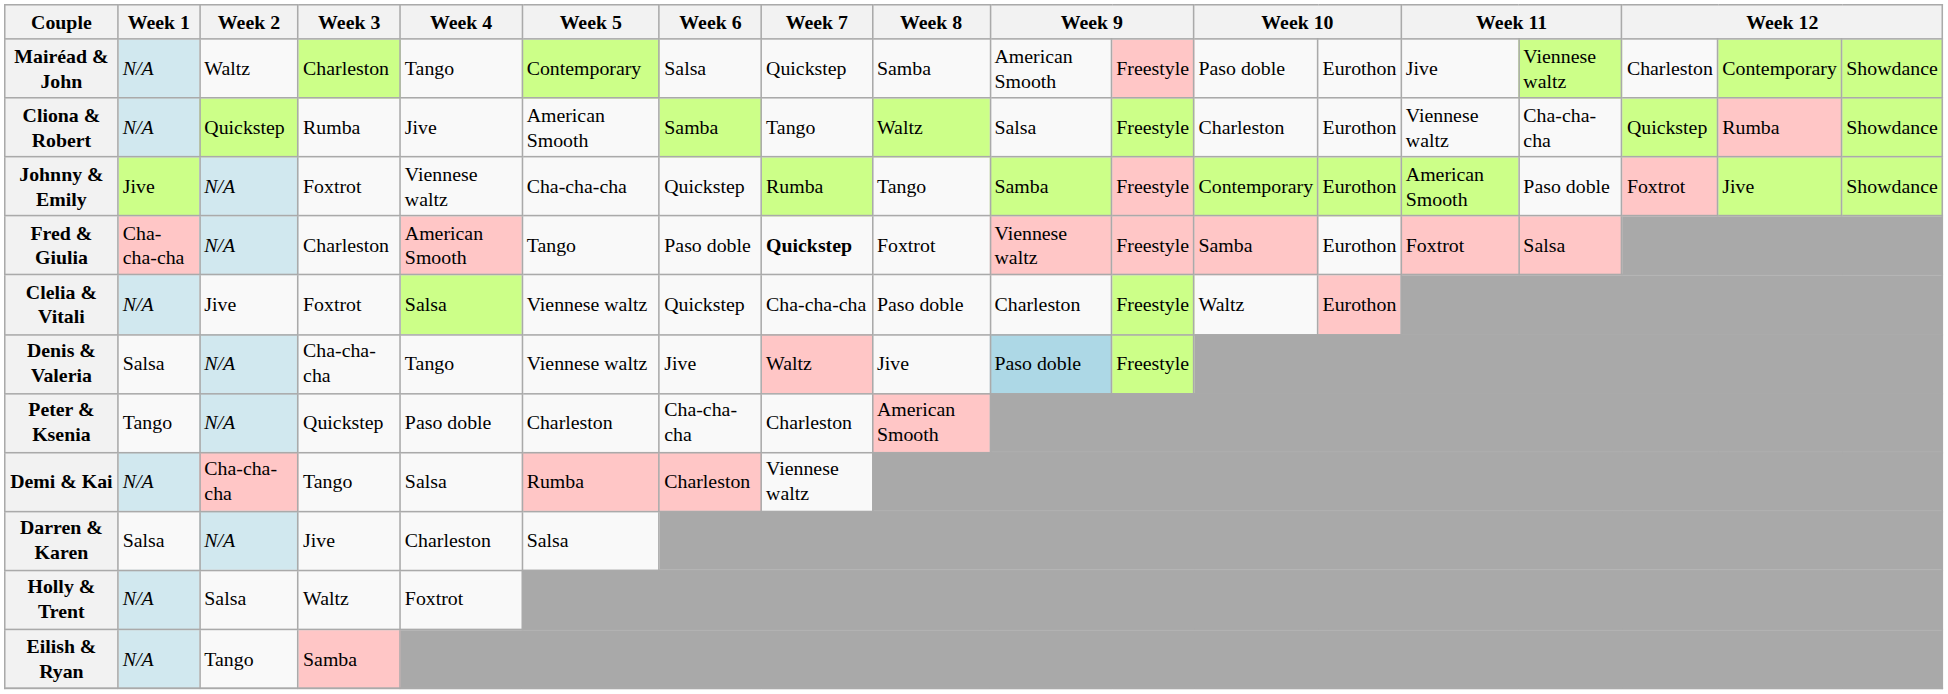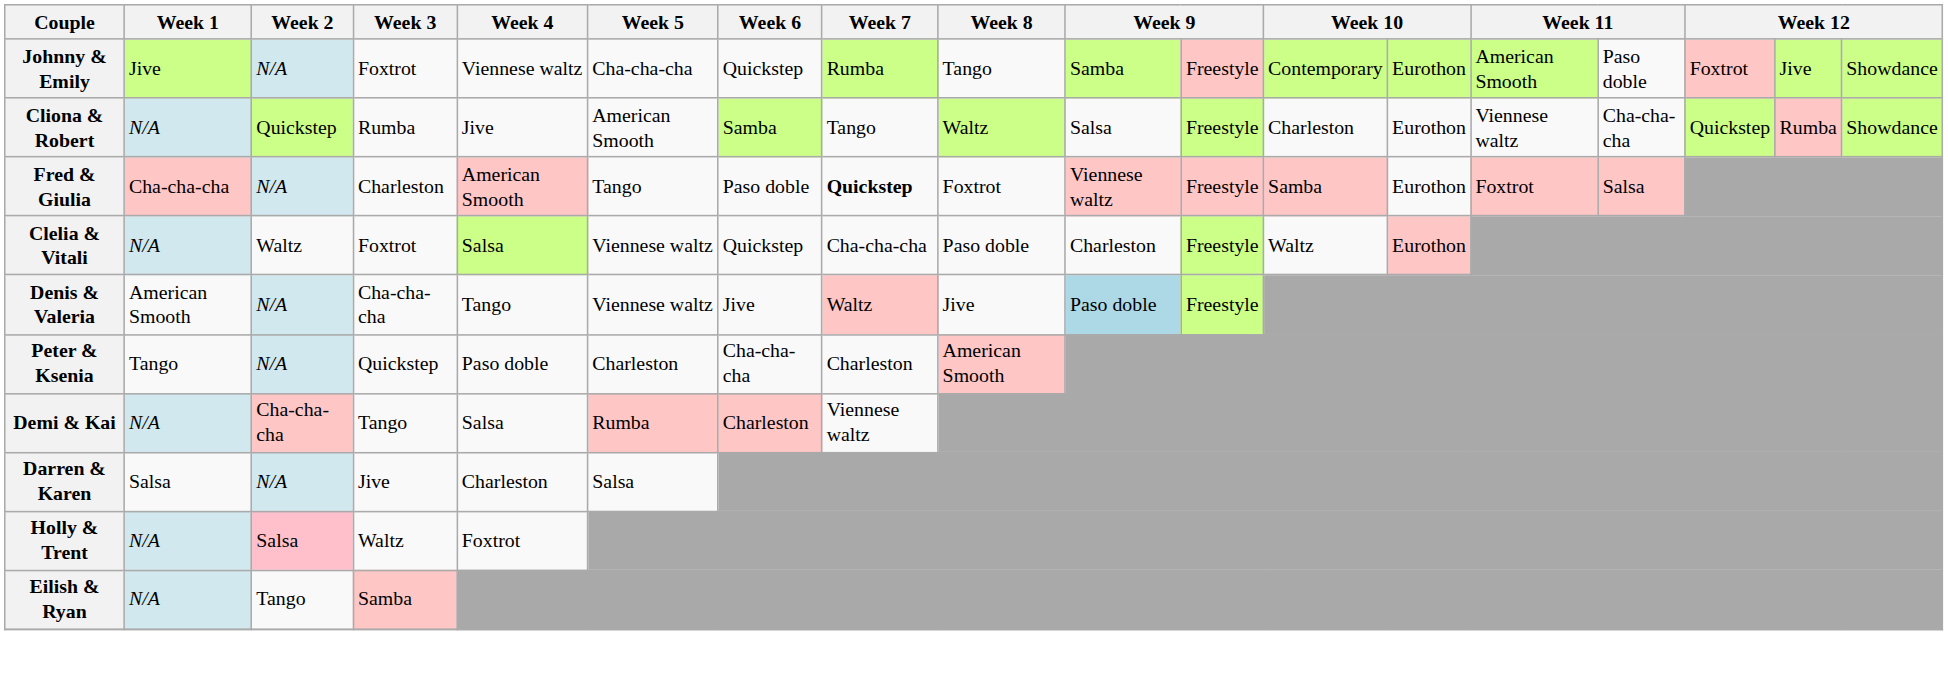- row: (61, 68)
rows swapped: (61, 186) <-> (61, 127)
(220, 305) Jive -> (279, 245) Waltz
(144, 364) Salsa -> (168, 305) American Smooth
(225, 600) no background -> (277, 541) pink background
